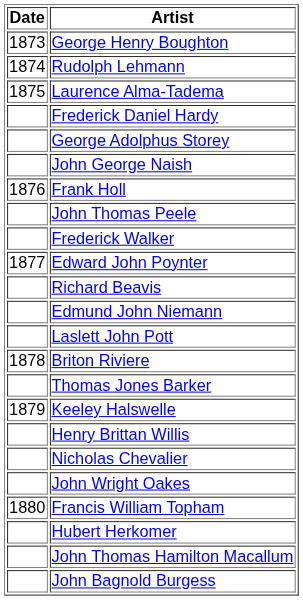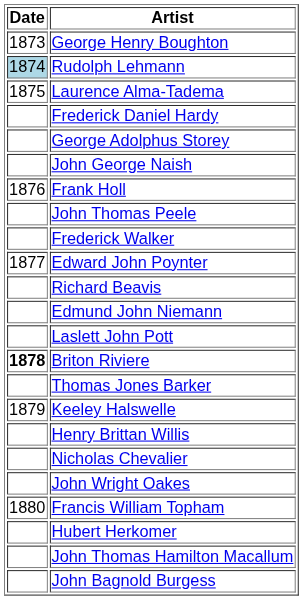(27, 67) no background -> (27, 67) lightblue background
(27, 360) normal -> (27, 360) bold
